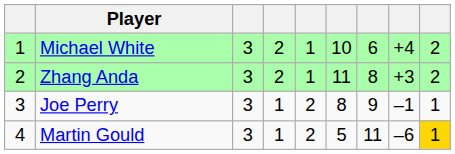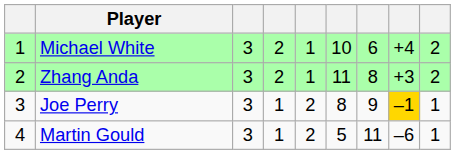(404, 105) no background -> (404, 105) gold background
(435, 134) gold background -> (435, 134) no background
